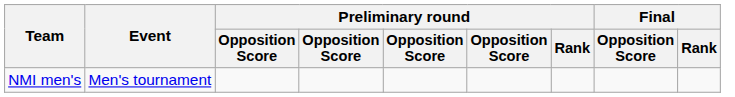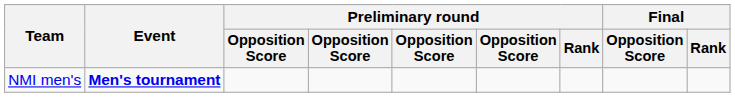(150, 80) normal -> (154, 80) bold
